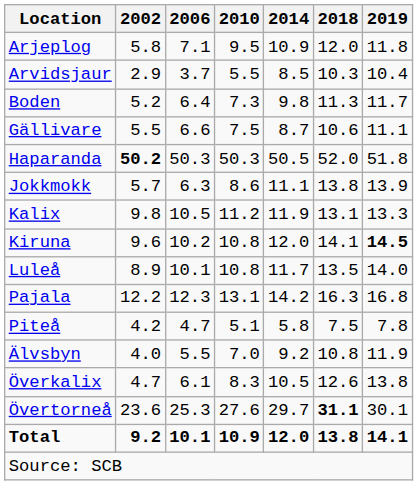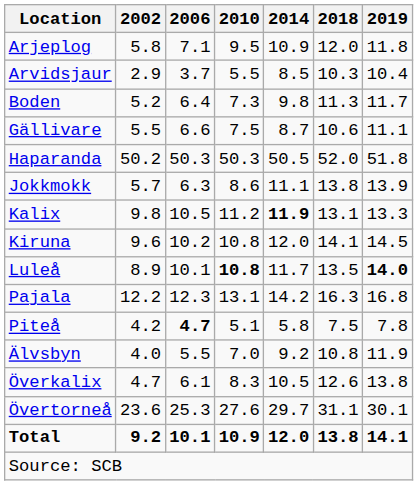(140, 158) bold -> (140, 158) normal
(289, 214) normal -> (289, 214) bold
(387, 242) bold -> (387, 242) normal
(239, 270) normal -> (239, 270) bold
(387, 270) normal -> (387, 270) bold
(195, 326) normal -> (195, 326) bold
(338, 410) bold -> (338, 410) normal
